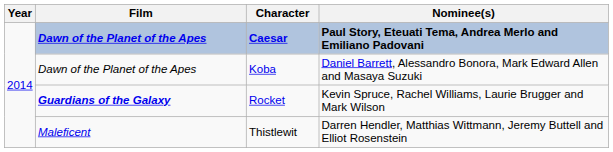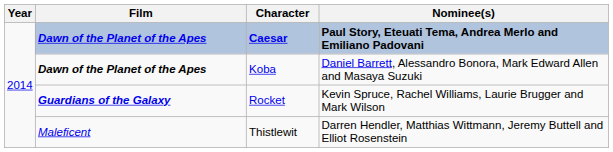(117, 69) normal -> (122, 69) bold
